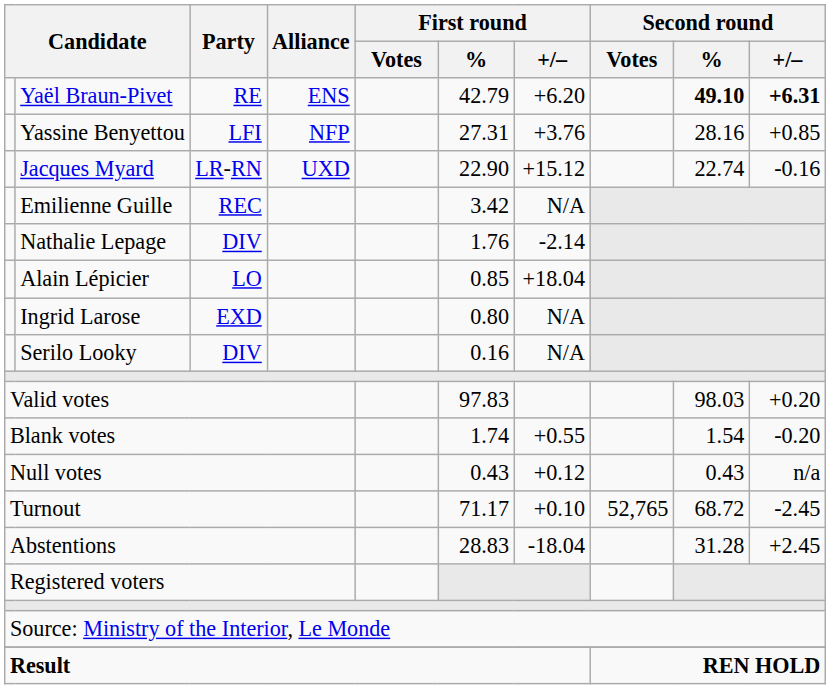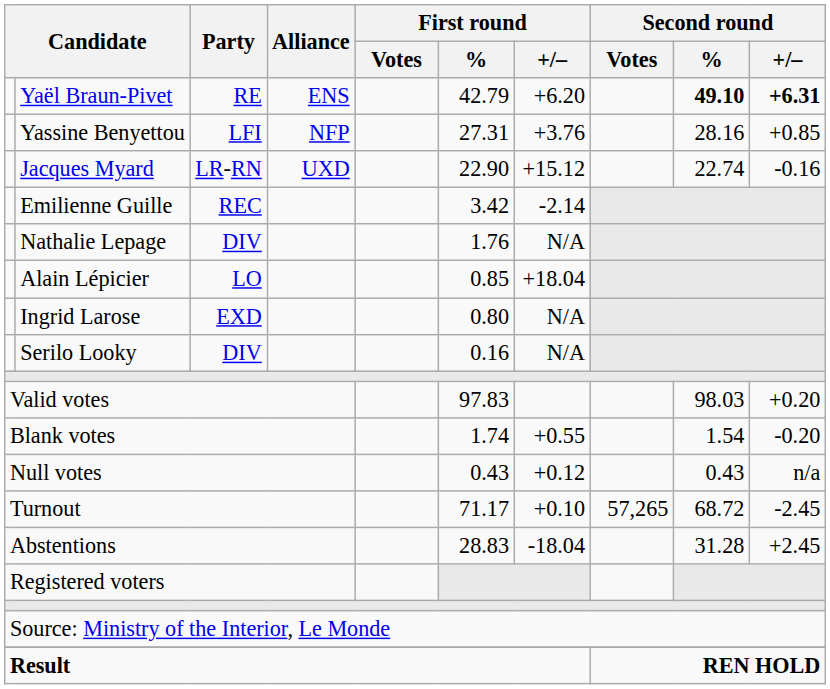(566, 205) N/A -> (562, 205) -2.14
(562, 242) -2.14 -> (566, 242) N/A
(638, 508) 52,765 -> (638, 508) 57,265
